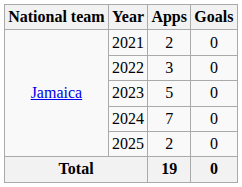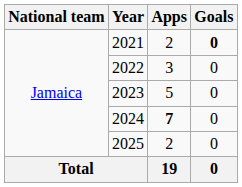(214, 42) normal -> (214, 42) bold
(169, 118) normal -> (169, 118) bold
